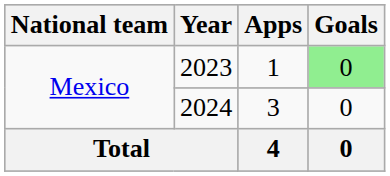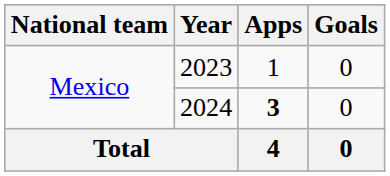(346, 66) lightgreen background -> (346, 66) no background
(273, 107) normal -> (273, 107) bold
